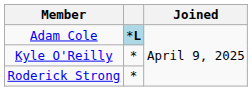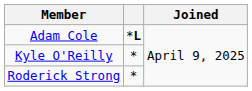(134, 35) lightblue background -> (134, 35) no background
